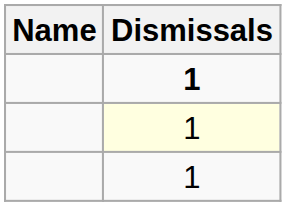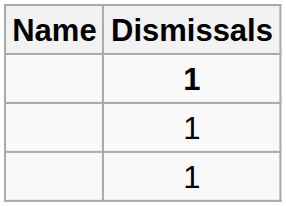(192, 128) lightyellow background -> (192, 128) no background
